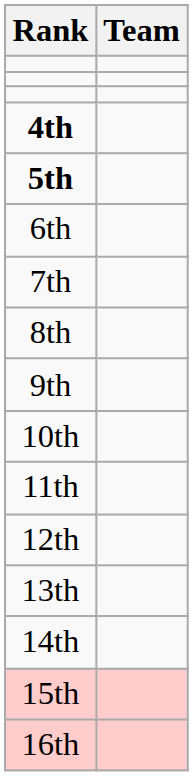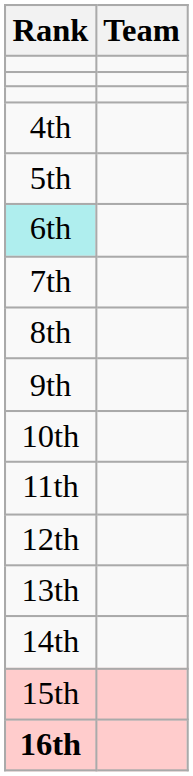(50, 126) bold -> (50, 126) normal
(50, 178) bold -> (50, 178) normal
(50, 229) no background -> (50, 229) paleturquoise background
(50, 744) normal -> (50, 744) bold
